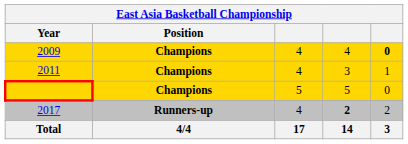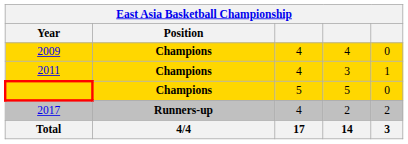(387, 52) bold -> (387, 52) normal
(347, 110) bold -> (347, 110) normal
